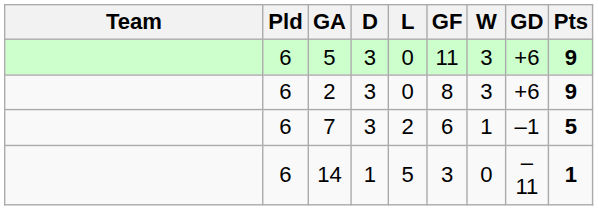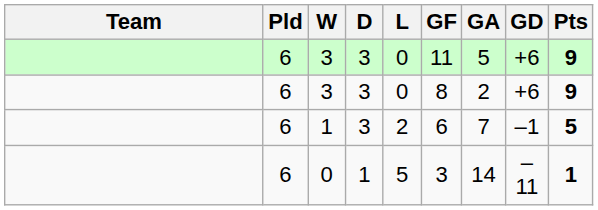columns swapped: (486, 22) <-> (329, 22)
